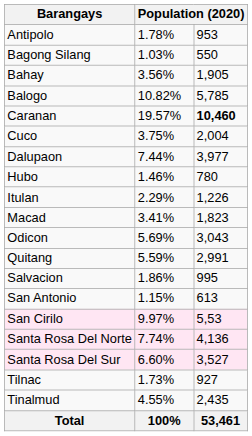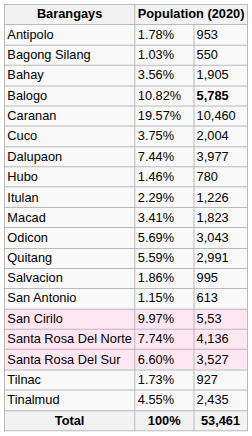(213, 95) normal -> (213, 95) bold
(216, 116) bold -> (216, 116) normal
